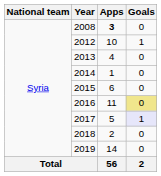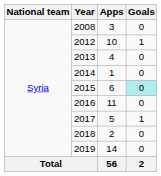(112, 27) bold -> (112, 27) normal
(141, 88) no background -> (141, 88) paleturquoise background
(141, 103) khaki background -> (141, 103) no background
(141, 118) lavender background -> (141, 118) no background
